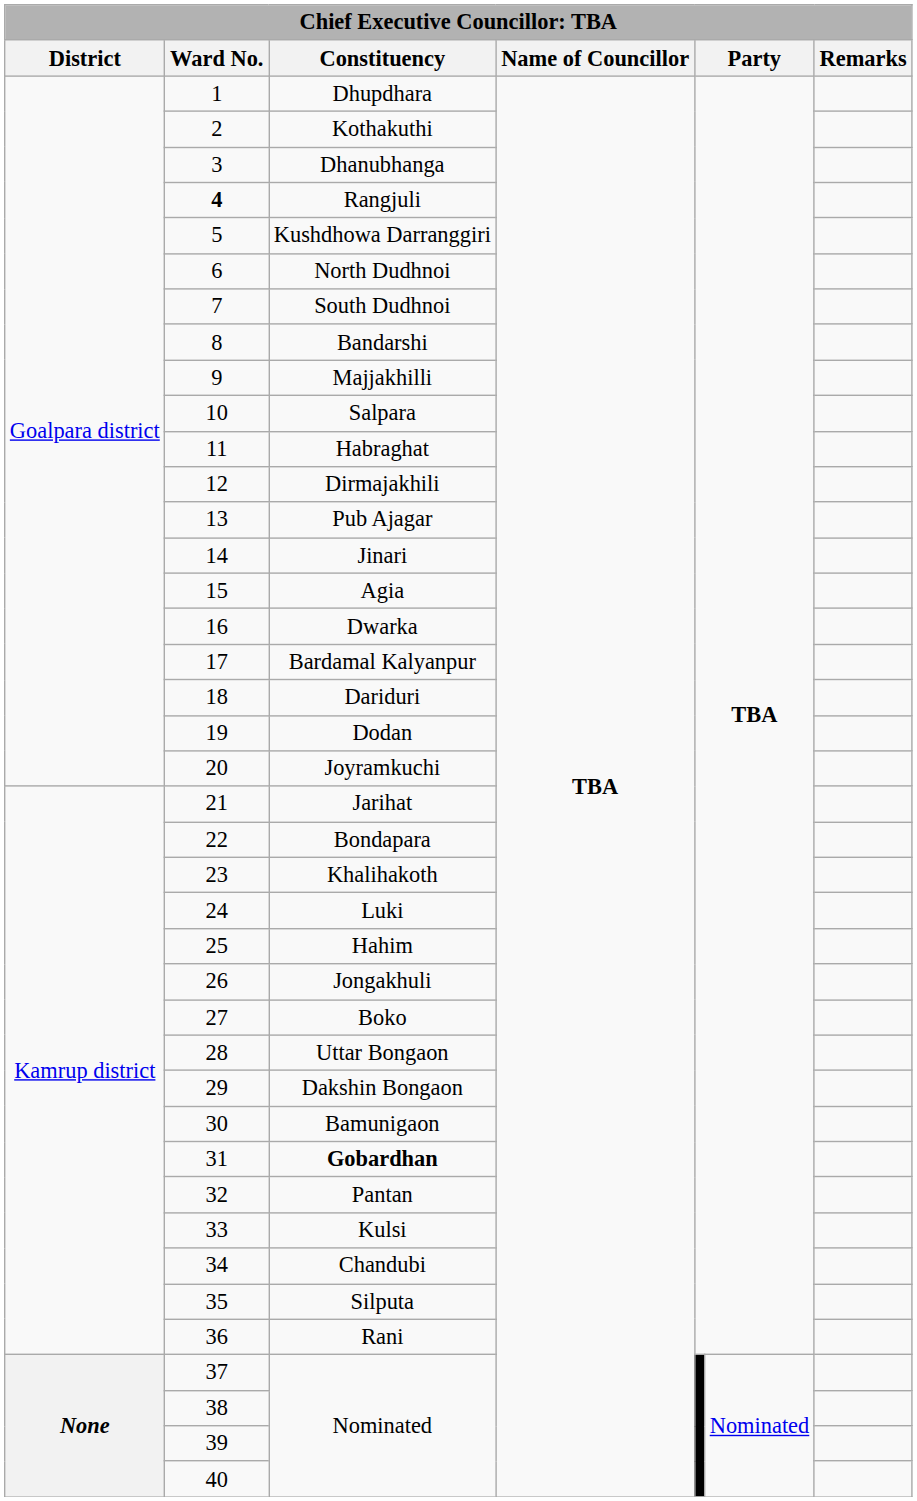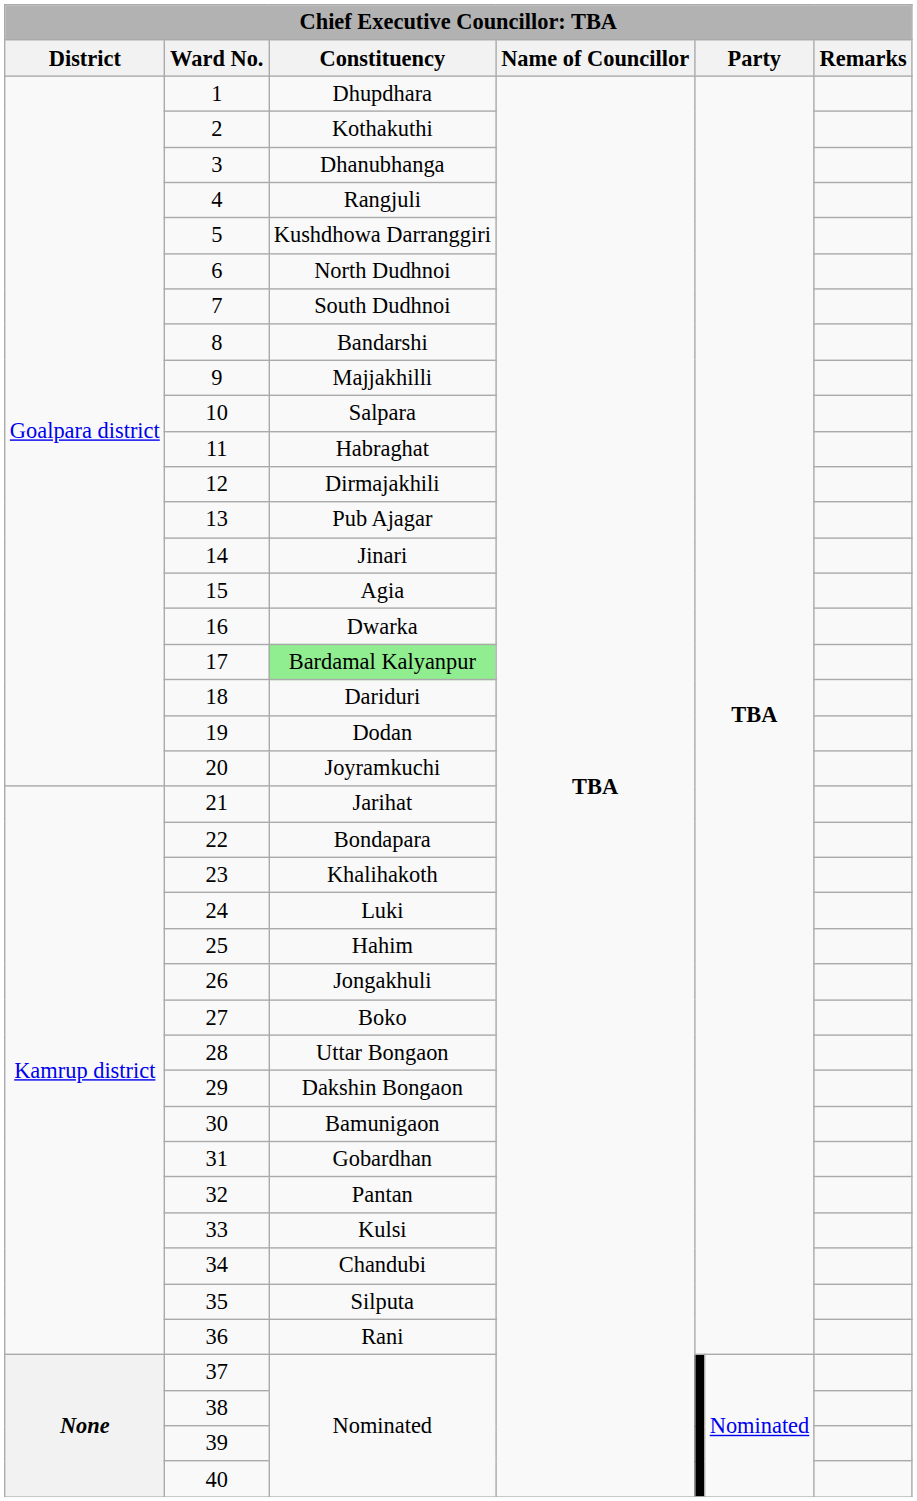(217, 199) bold -> (217, 199) normal
(382, 661) no background -> (382, 661) lightgreen background
(382, 1159) bold -> (382, 1159) normal
